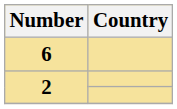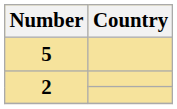(46, 53) 6 -> (46, 53) 5
